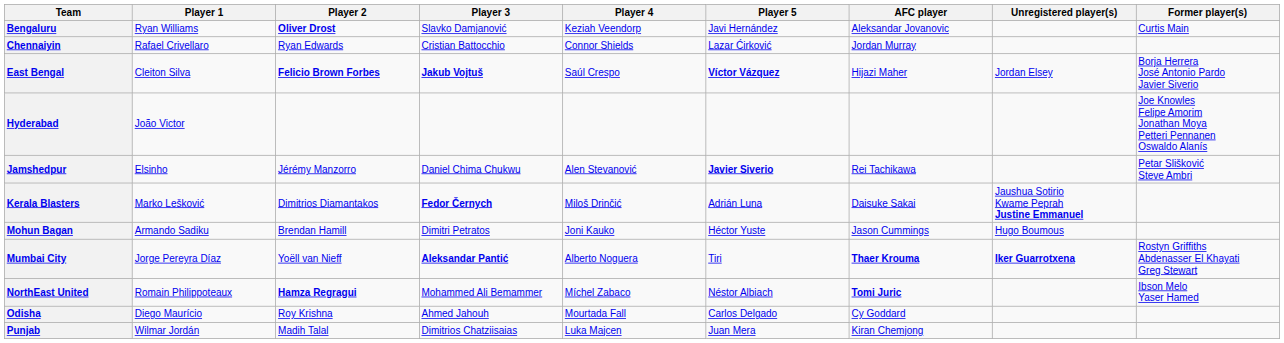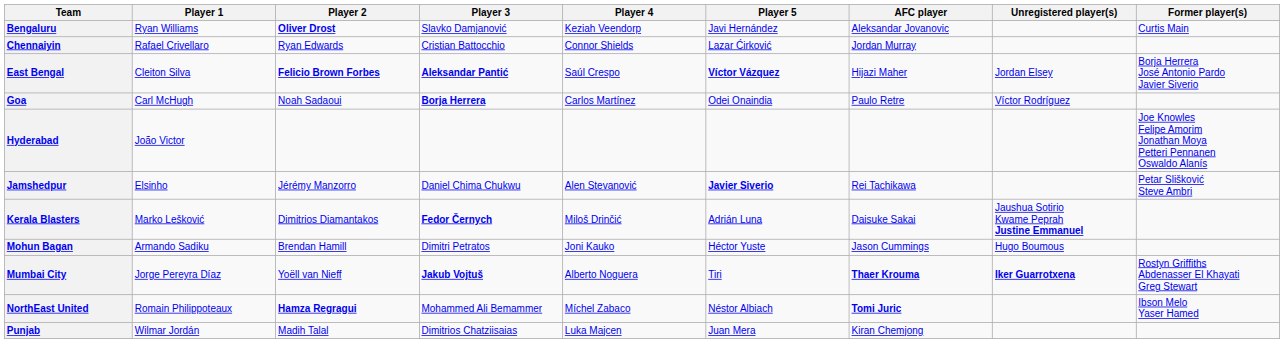(452, 73) Jakub Vojtuš -> (465, 73) Aleksandar Pantić
+ row: (17, 101)
(465, 259) Aleksandar Pantić -> (452, 275) Jakub Vojtuš
- row: (24, 314)
